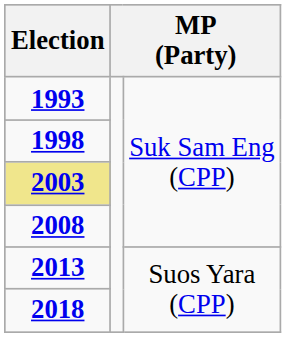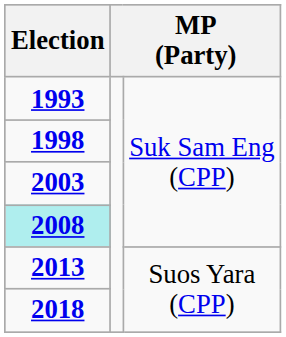(58, 182) khaki background -> (58, 182) no background
(58, 225) no background -> (58, 225) paleturquoise background
